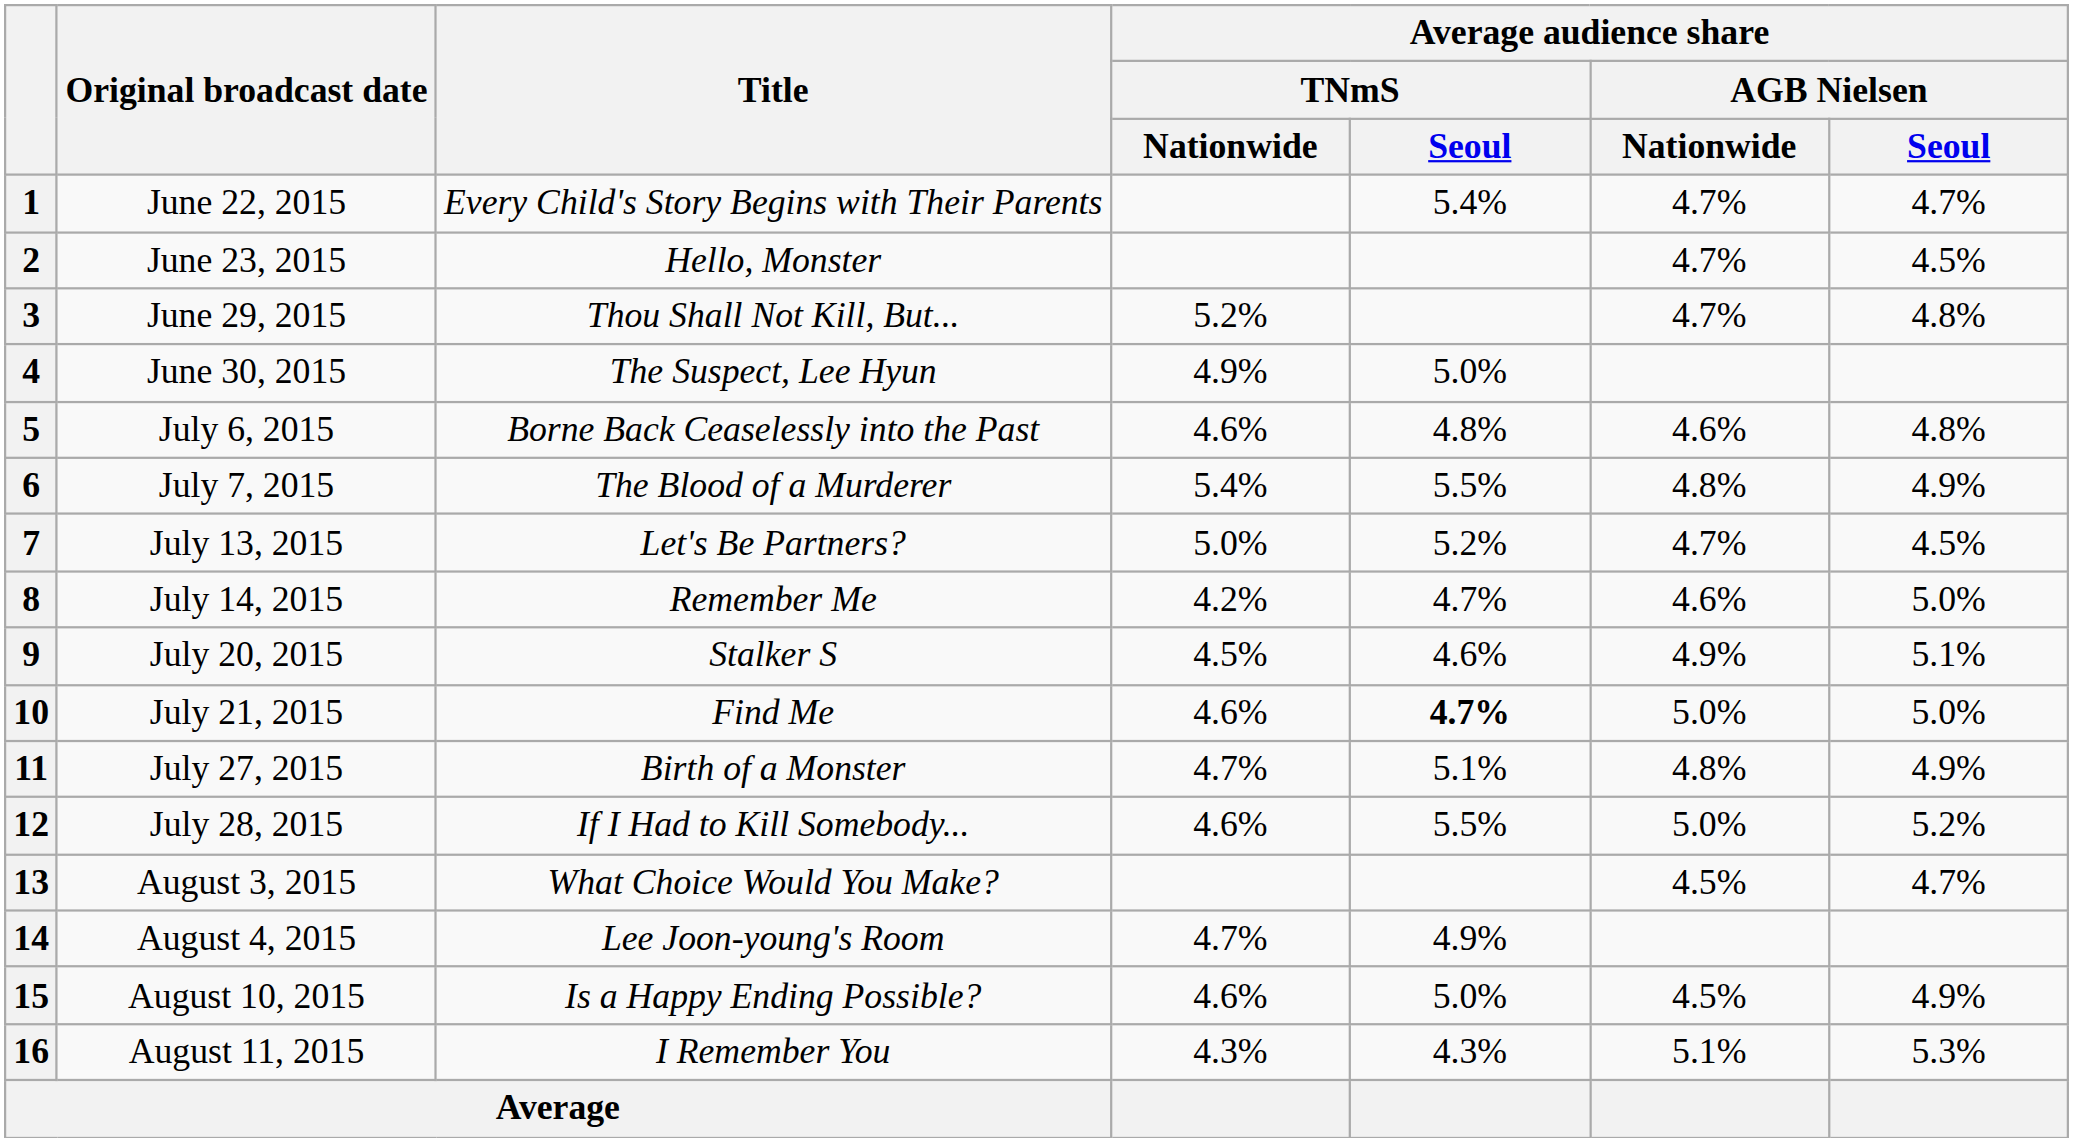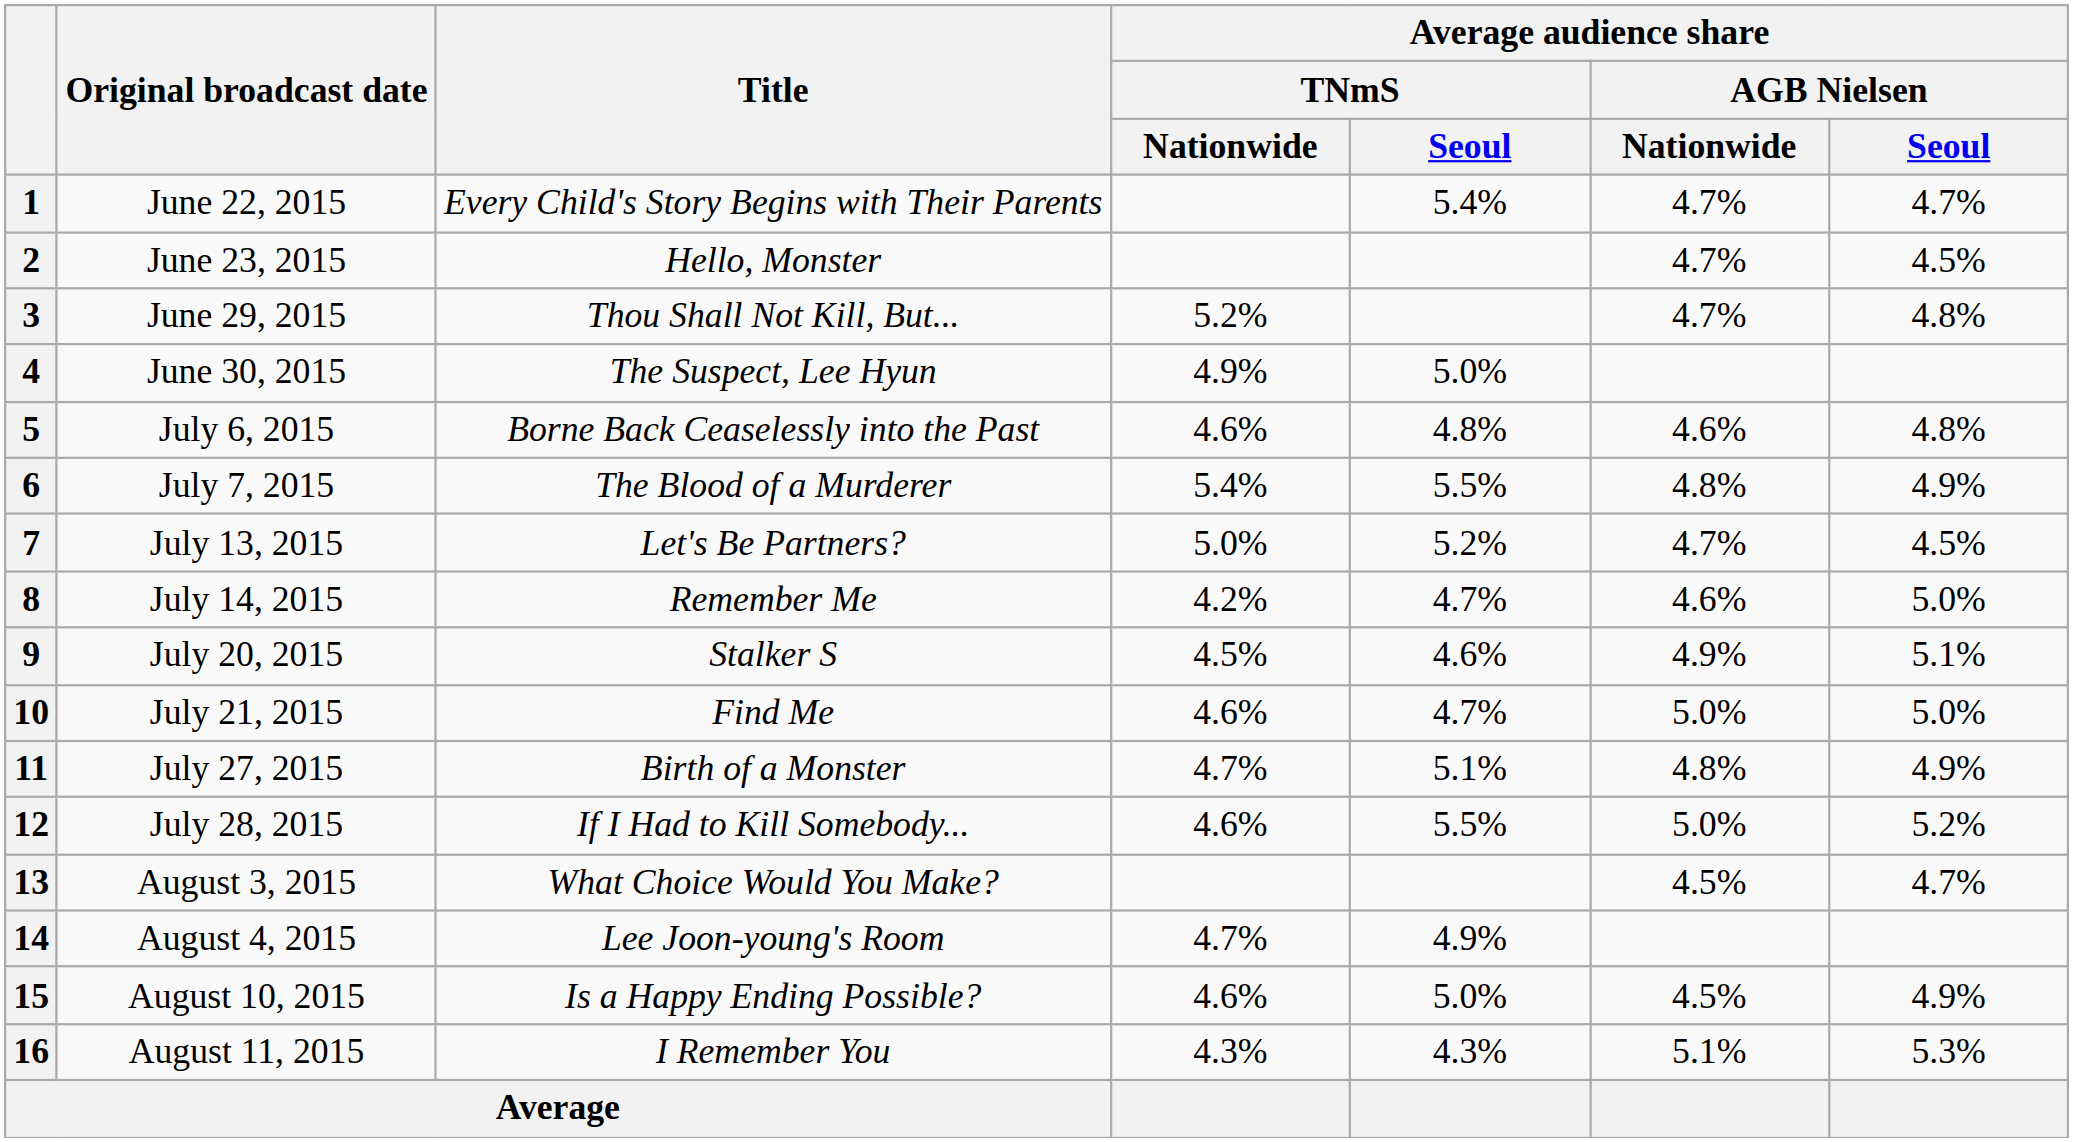(1470, 711) bold -> (1470, 711) normal
